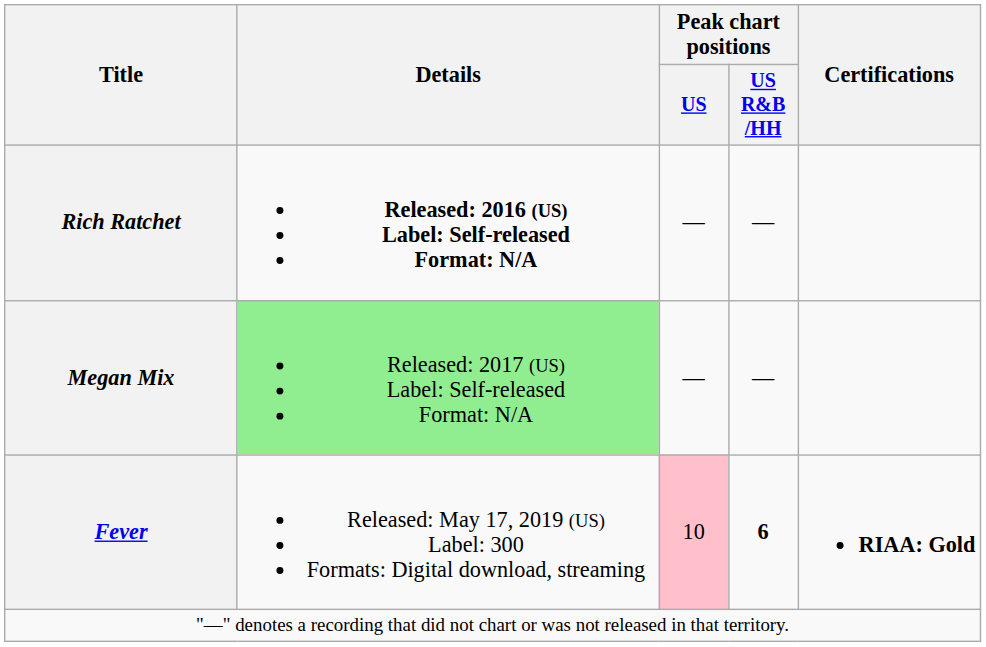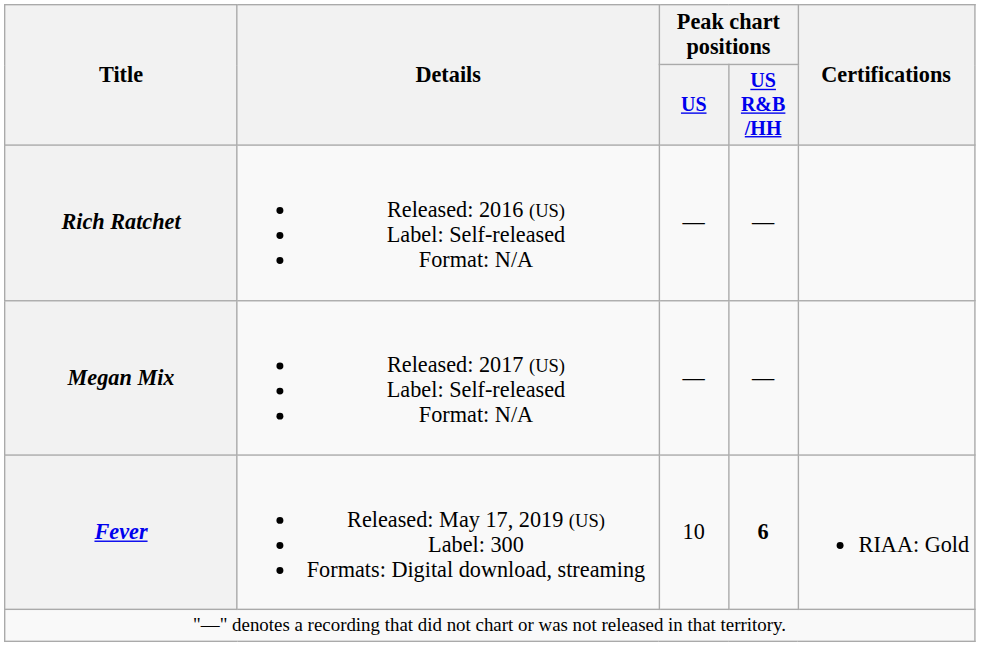(448, 235) bold -> (448, 235) normal
(448, 390) lightgreen background -> (448, 390) no background
(694, 532) pink background -> (694, 532) no background
(889, 545) bold -> (886, 545) normal
